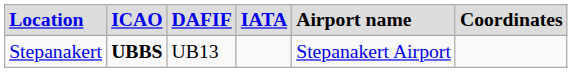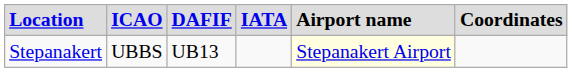(137, 51) bold -> (137, 51) normal
(374, 51) no background -> (374, 51) lightyellow background
